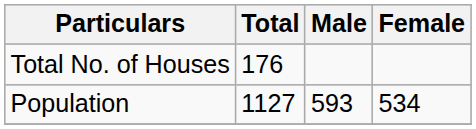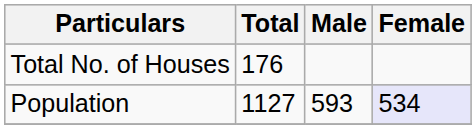(399, 104) no background -> (399, 104) lavender background
